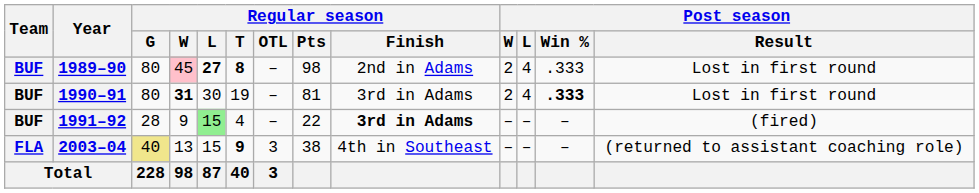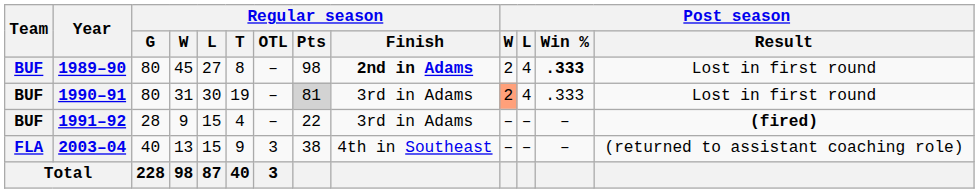(184, 70) pink background -> (184, 70) no background
(212, 70) bold -> (212, 70) normal
(240, 70) bold -> (240, 70) normal
(415, 70) normal -> (415, 70) bold
(565, 70) normal -> (565, 70) bold
(184, 96) bold -> (184, 96) normal
(311, 96) no background -> (311, 96) lightgrey background
(508, 96) no background -> (508, 96) lightsalmon background
(565, 96) bold -> (565, 96) normal
(212, 123) lightgreen background -> (212, 123) no background
(415, 123) bold -> (415, 123) normal
(784, 123) normal -> (784, 123) bold
(150, 149) khaki background -> (150, 149) no background
(240, 149) bold -> (240, 149) normal
